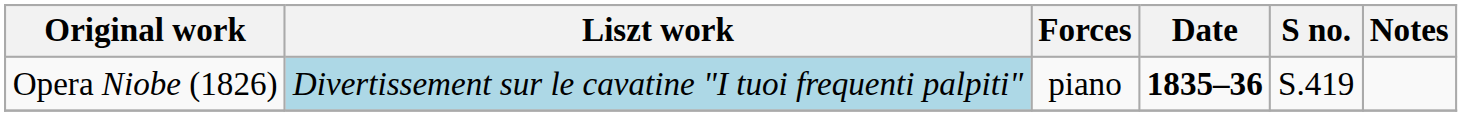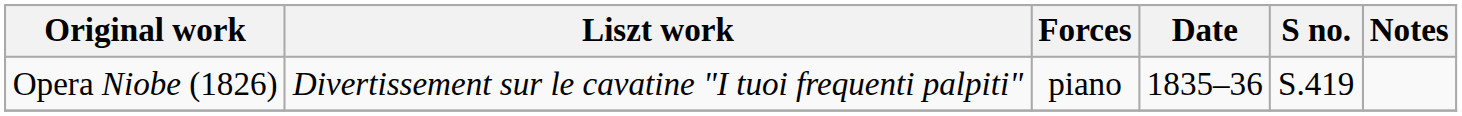(658, 83) lightblue background -> (658, 83) no background
(1205, 83) bold -> (1205, 83) normal
